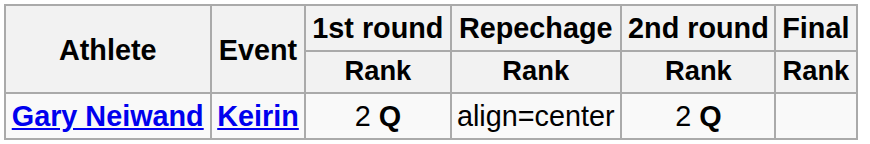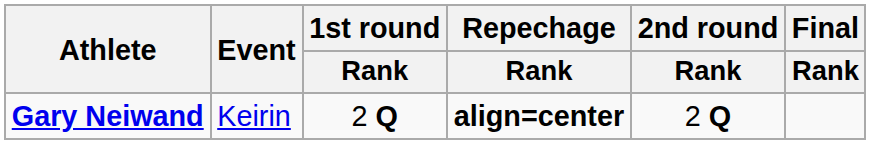(258, 117) bold -> (254, 117) normal
(536, 117) normal -> (539, 117) bold
